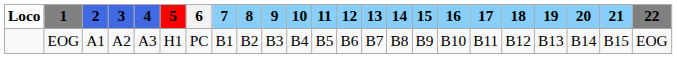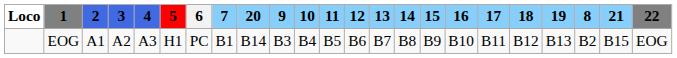columns swapped: (249, 16) <-> (584, 16)
